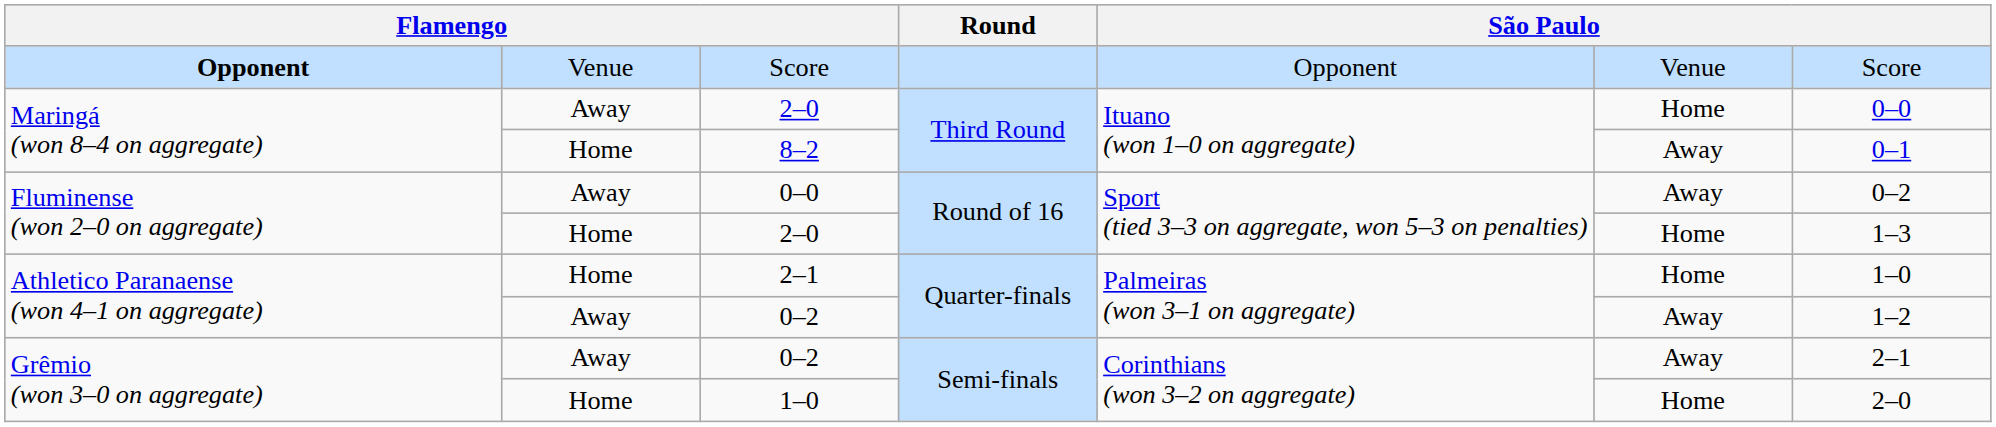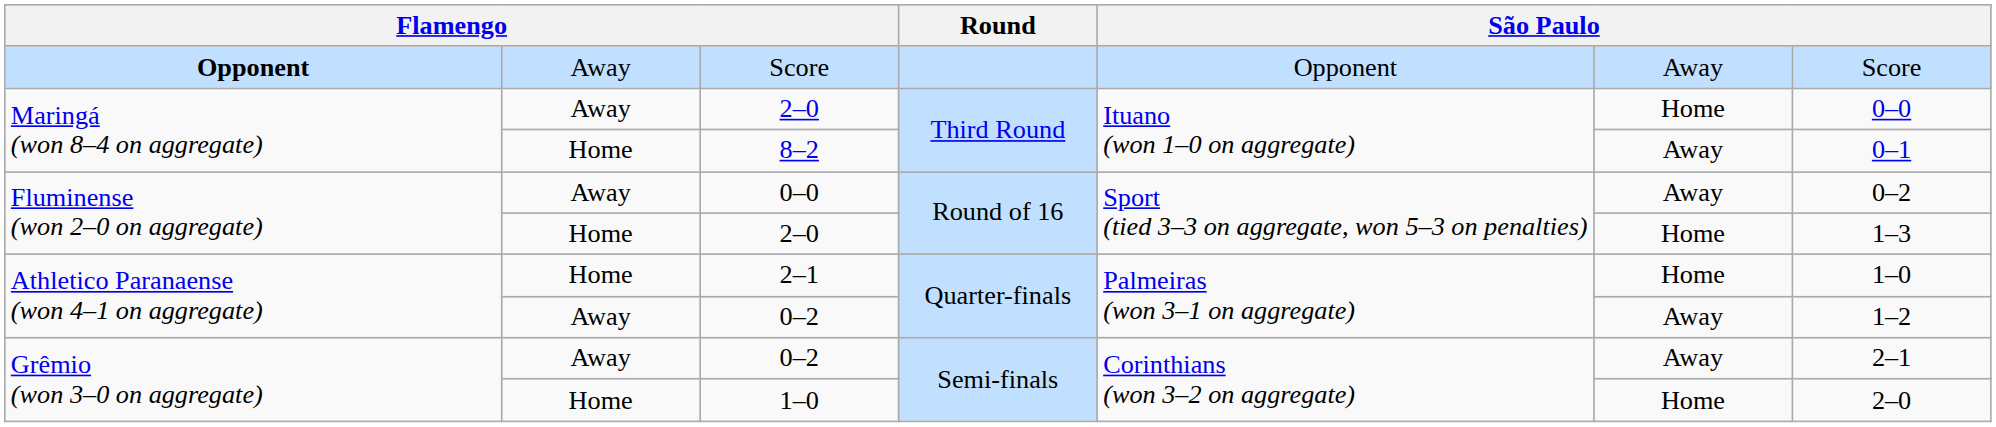(601, 66) Venue -> (601, 66) Away
(1693, 66) Venue -> (1693, 66) Away
